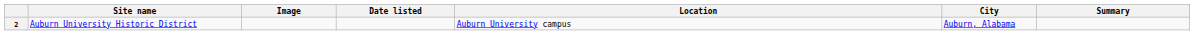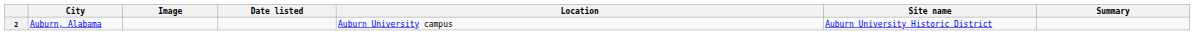columns swapped: (135, 11) <-> (989, 11)
